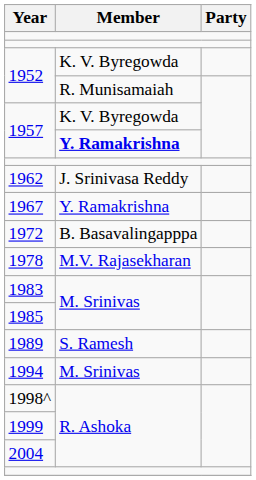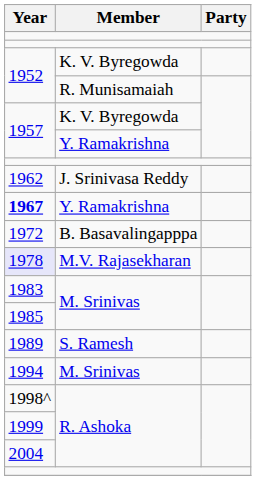(119, 143) bold -> (114, 143) normal
(26, 206) normal -> (26, 206) bold
(26, 261) no background -> (26, 261) lavender background
